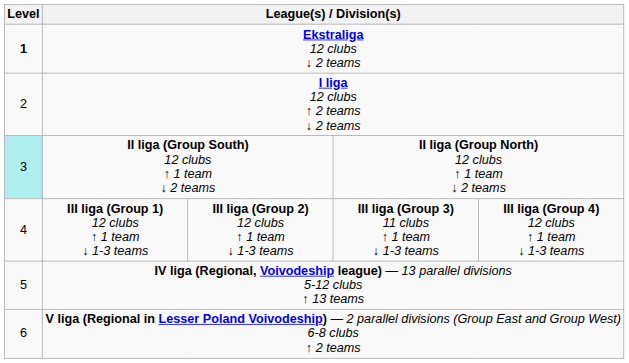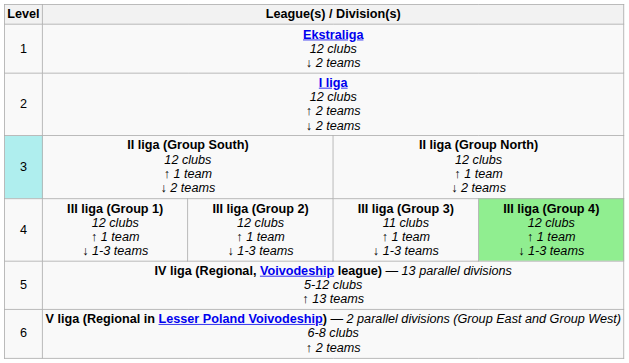(23, 48) bold -> (23, 48) normal
(551, 229) no background -> (551, 229) lightgreen background
